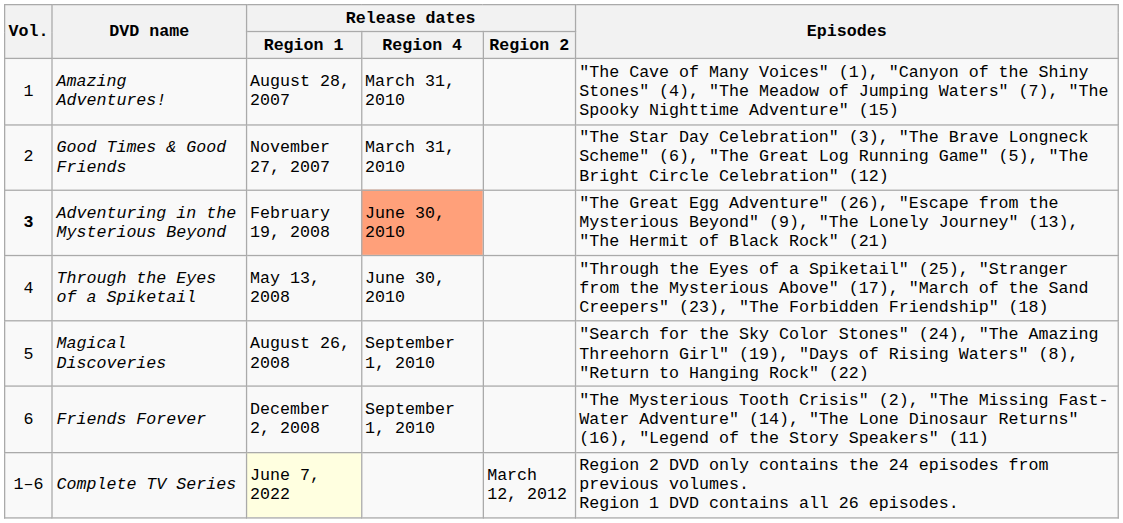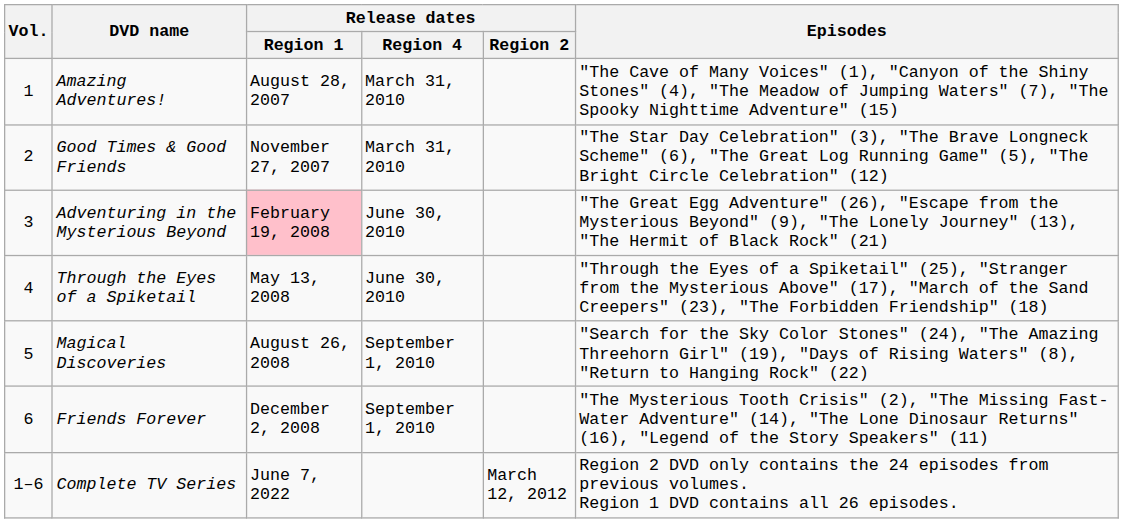(29, 223) bold -> (29, 223) normal
(290, 223) no background -> (290, 223) pink background
(405, 223) lightsalmon background -> (405, 223) no background
(285, 485) lightyellow background -> (285, 485) no background
